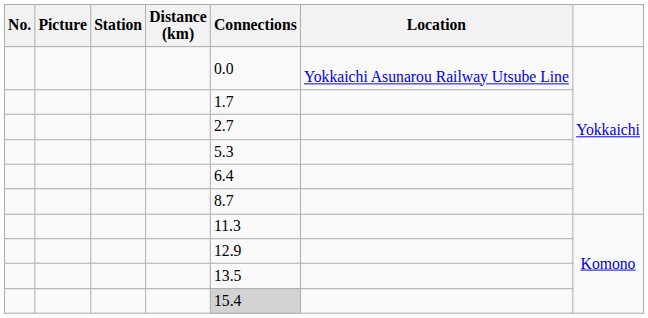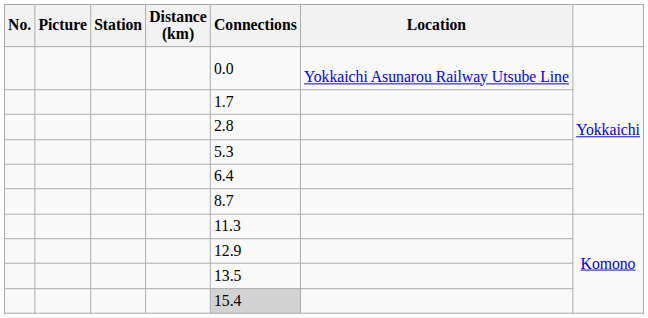(224, 126) 2.7 -> (224, 126) 2.8
